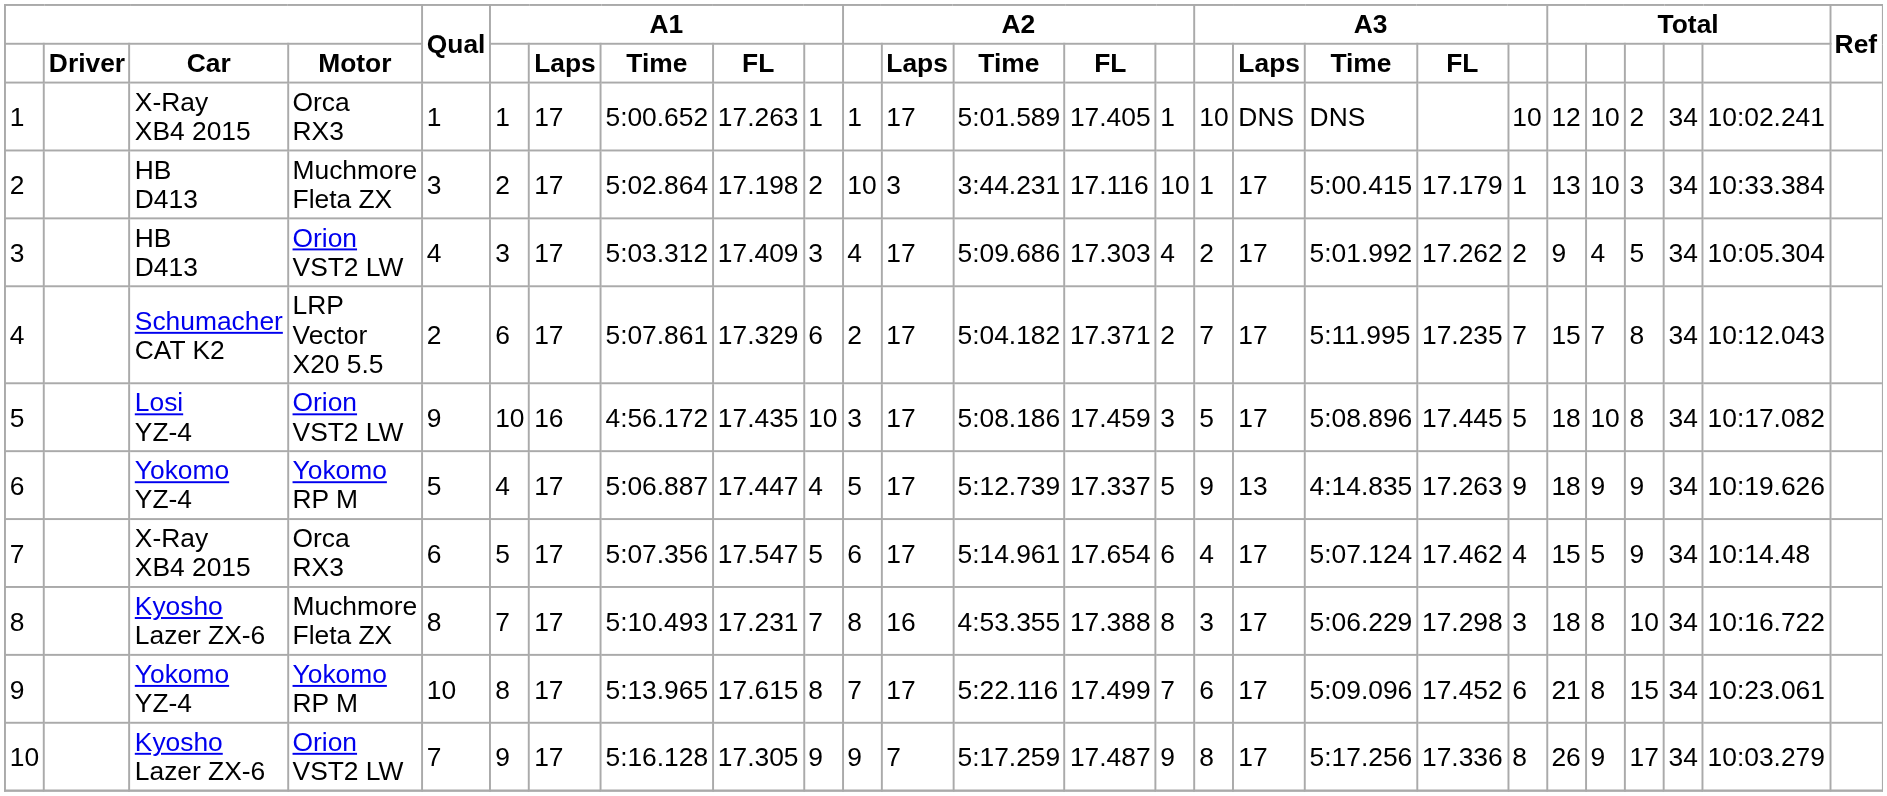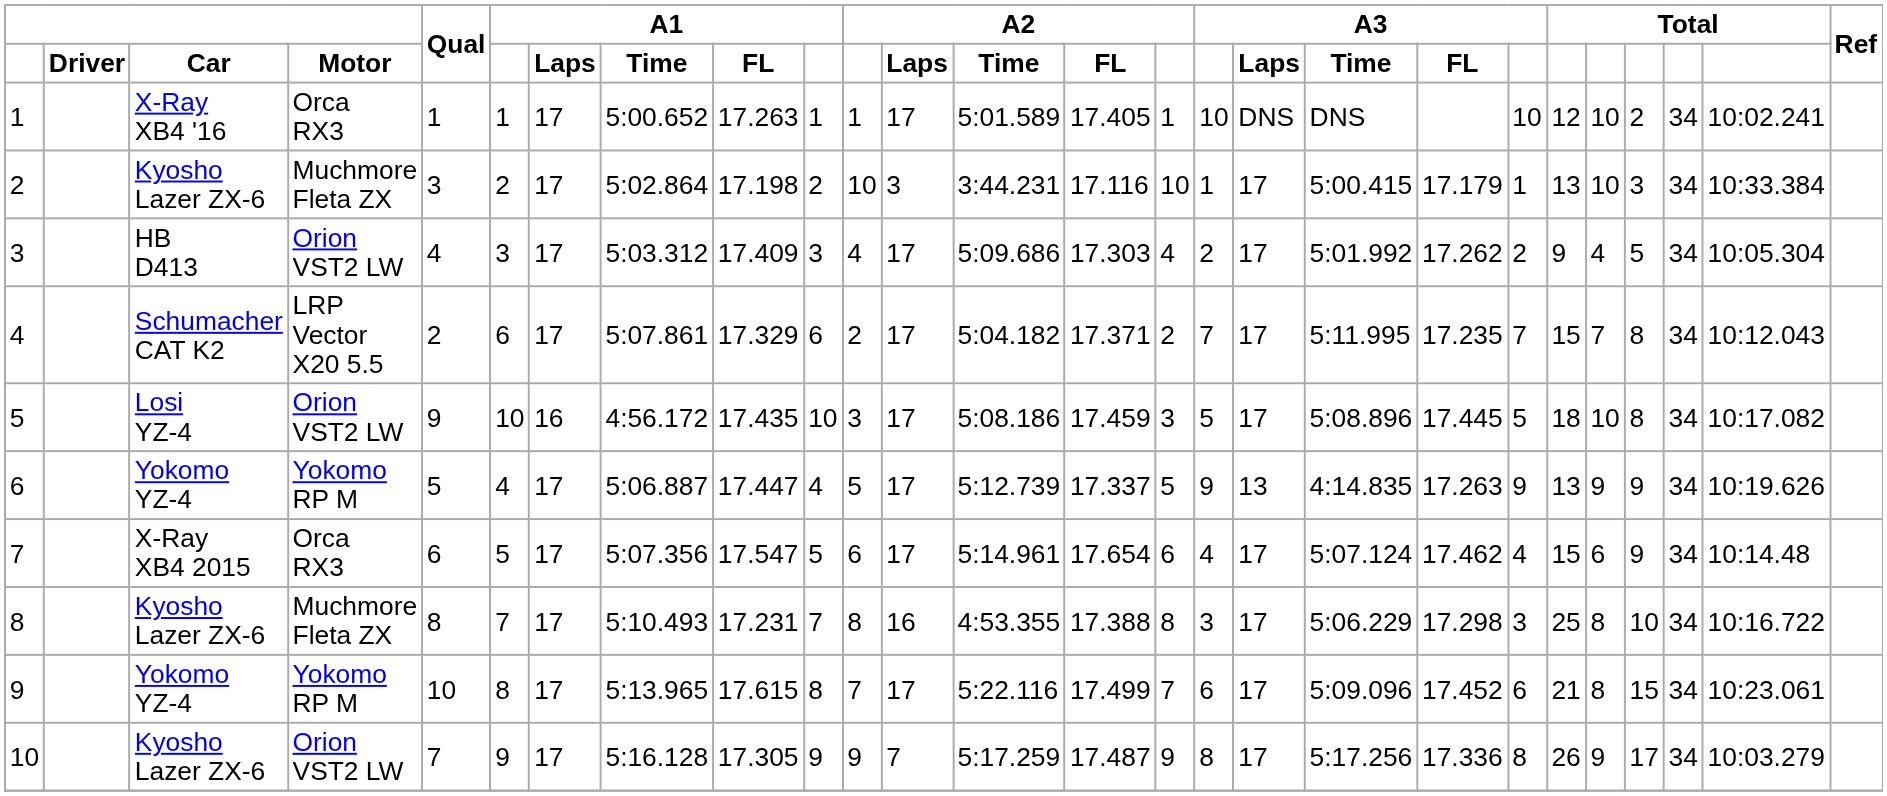(193, 117) X-Ray XB4 2015 -> (181, 117) X-Ray XB4 '16
(166, 184) HB D413 -> (200, 184) Kyosho Lazer ZX-6
(1566, 485) 18 -> (1566, 485) 13
(1598, 553) 5 -> (1598, 553) 6
(1566, 621) 18 -> (1566, 621) 25
